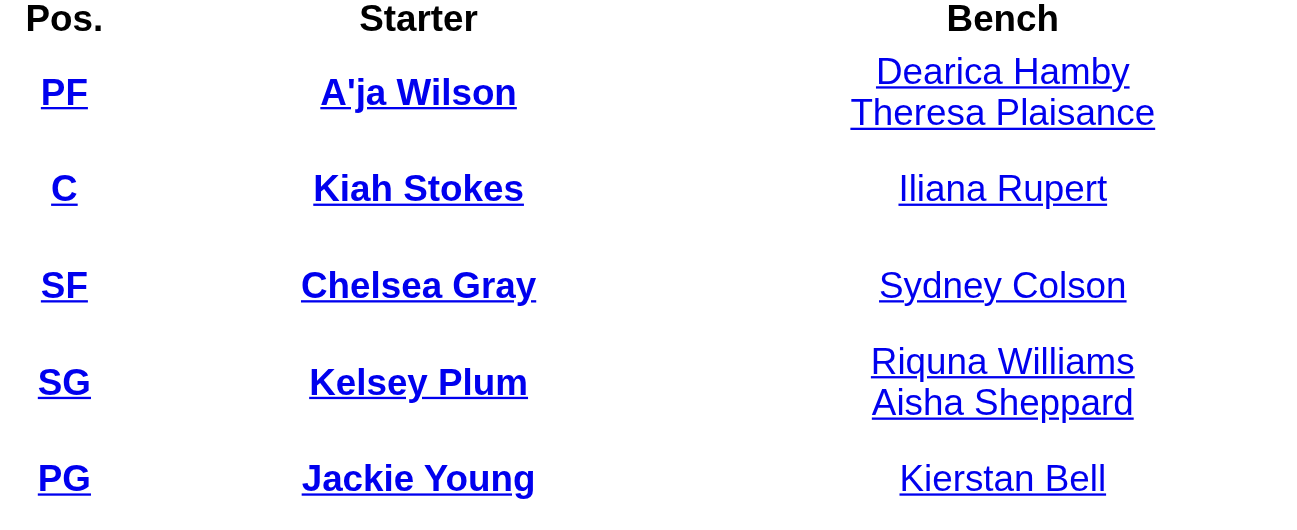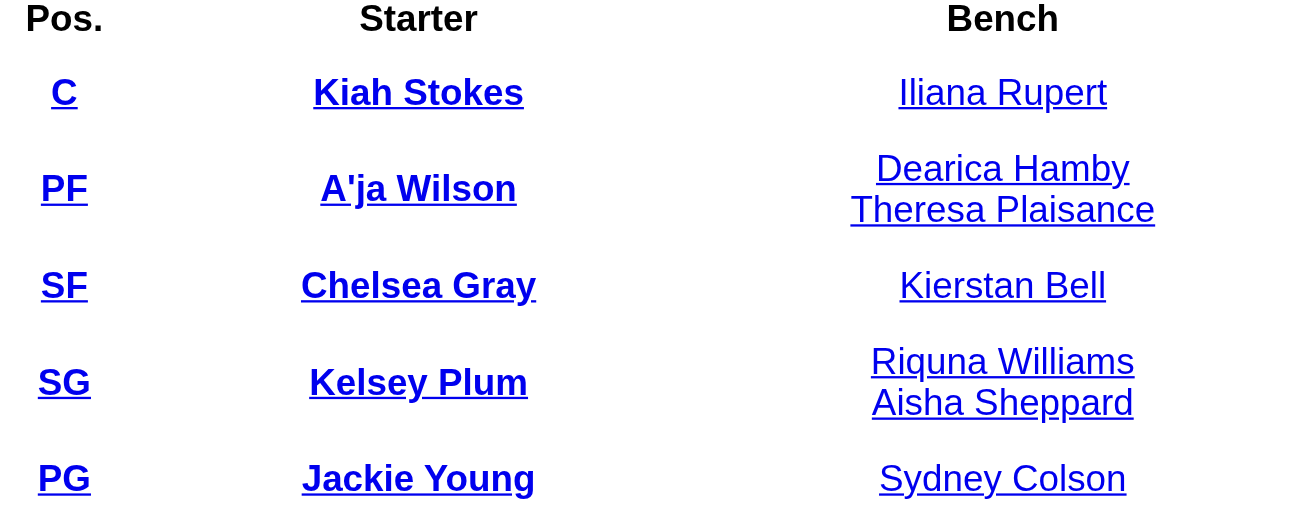rows swapped: (64, 189) <-> (64, 92)
(1003, 285) Sydney Colson -> (1003, 285) Kierstan Bell
(1003, 478) Kierstan Bell -> (1003, 478) Sydney Colson
